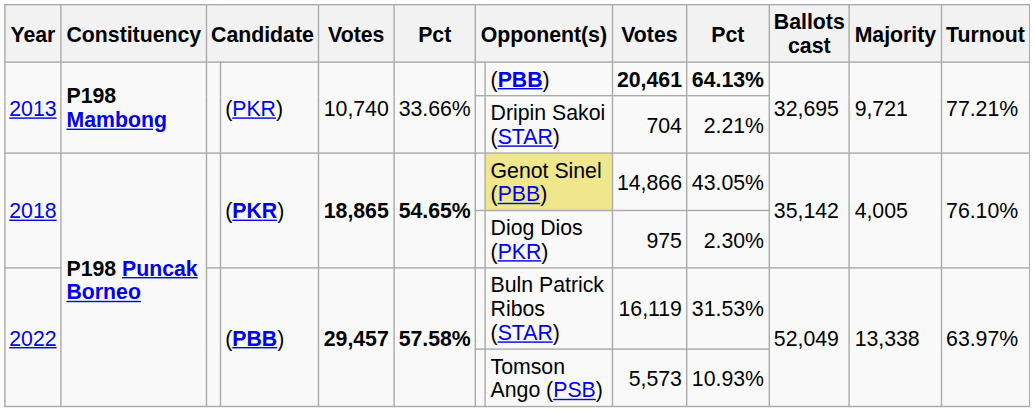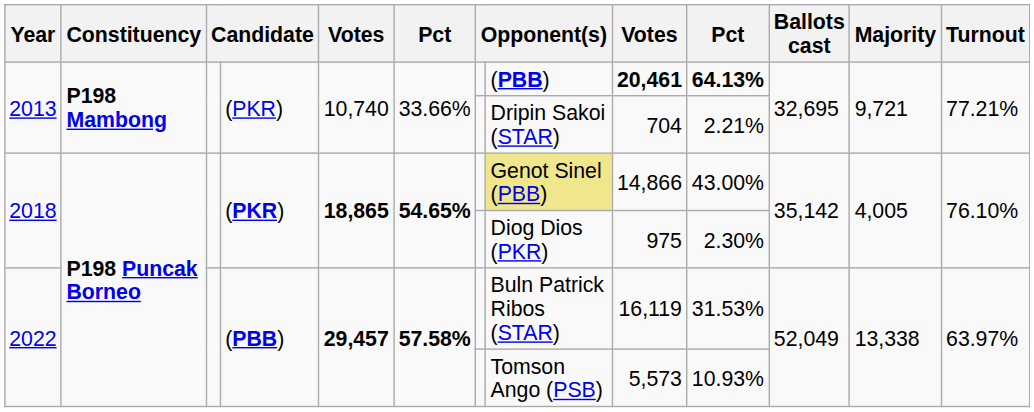(728, 182) 43.05% -> (728, 182) 43.00%
